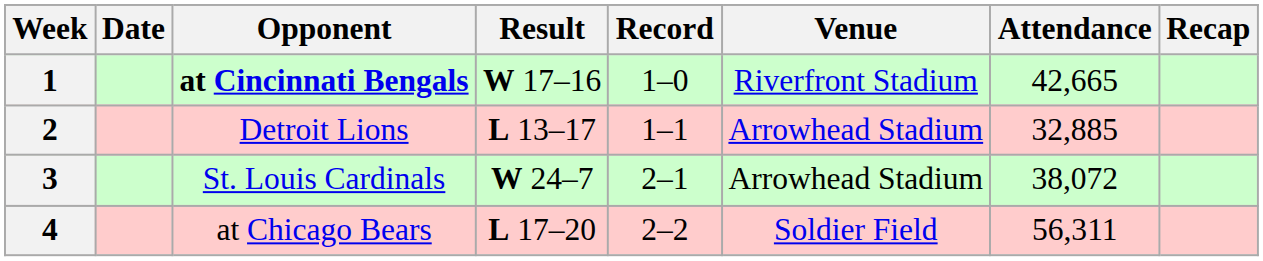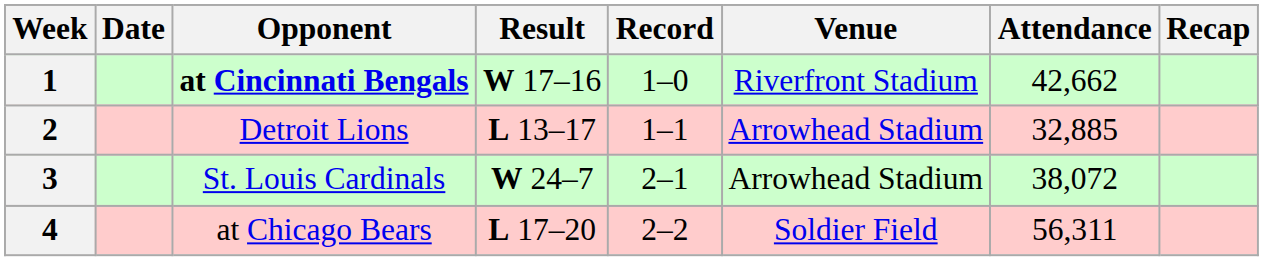(1075, 79) 42,665 -> (1075, 79) 42,662
